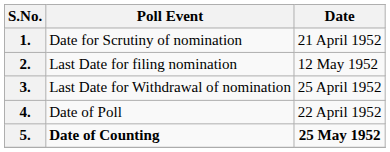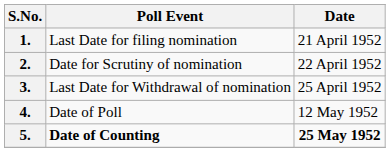(146, 40) Date for Scrutiny of nomination -> (143, 40) Last Date for filing nomination
(143, 64) Last Date for filing nomination -> (146, 64) Date for Scrutiny of nomination
(338, 64) 12 May 1952 -> (340, 64) 22 April 1952
(340, 111) 22 April 1952 -> (338, 111) 12 May 1952
